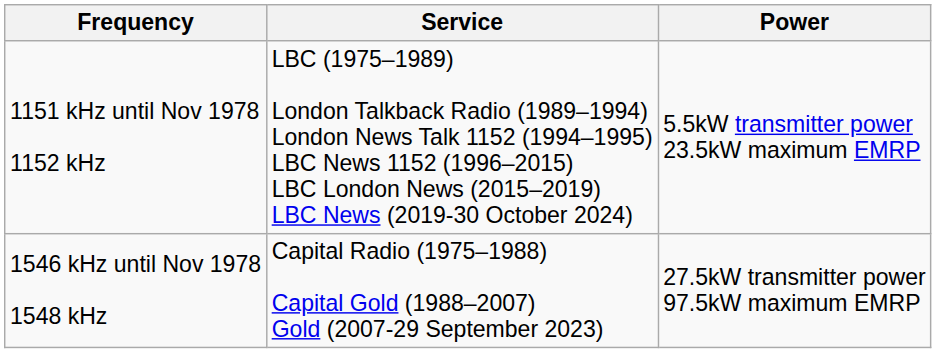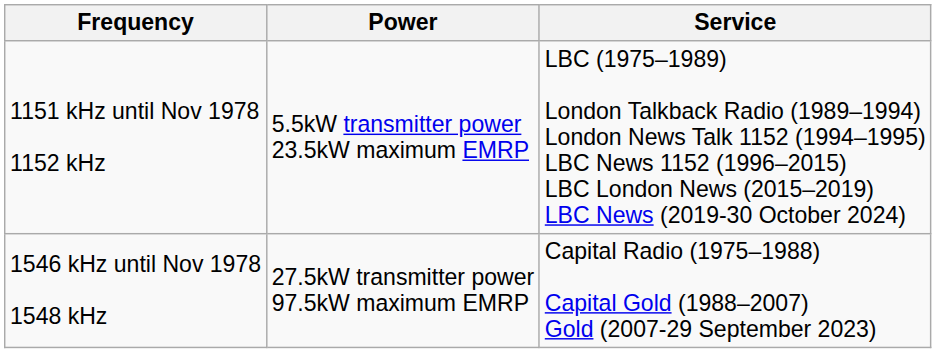columns swapped: (794, 22) <-> (462, 22)
